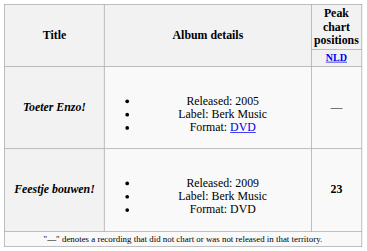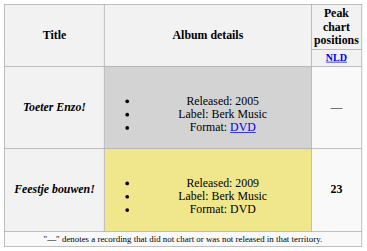(208, 114) no background -> (208, 114) lightgrey background
(208, 197) no background -> (208, 197) khaki background
